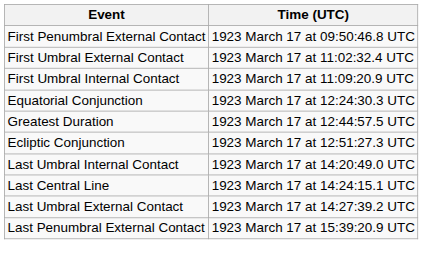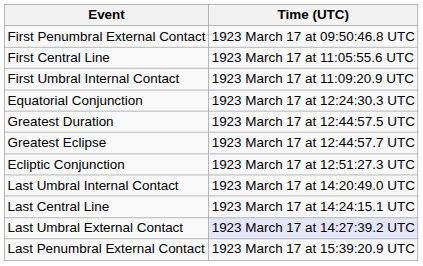- row: (96, 57)
+ row: (59, 57)
+ row: (57, 143)
(313, 206) no background -> (313, 228) lavender background
